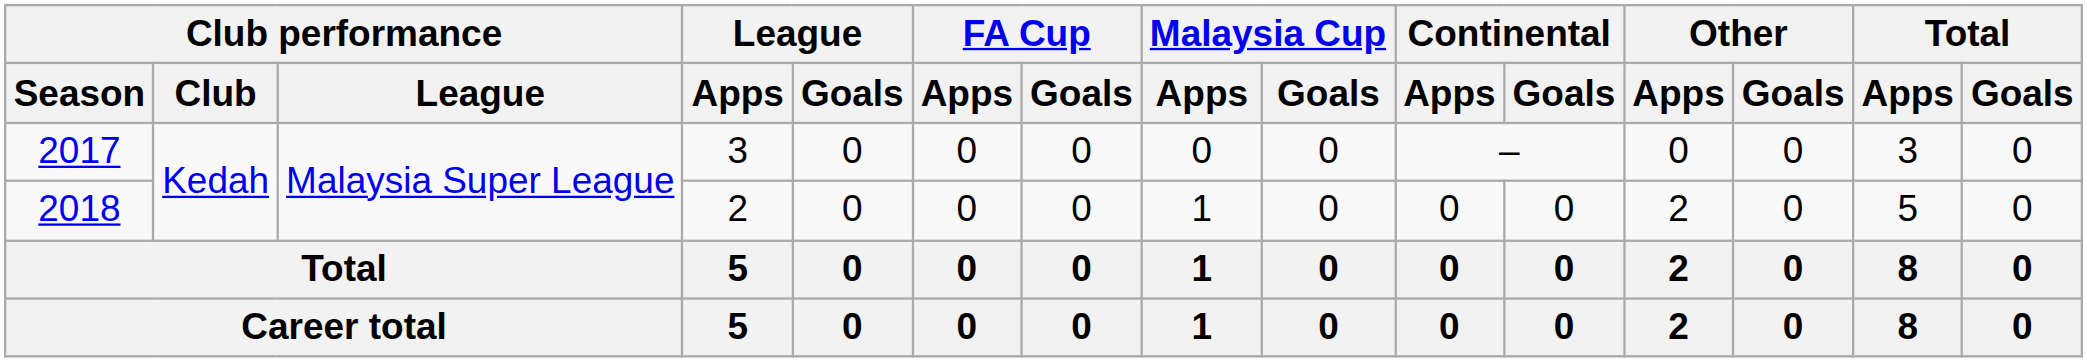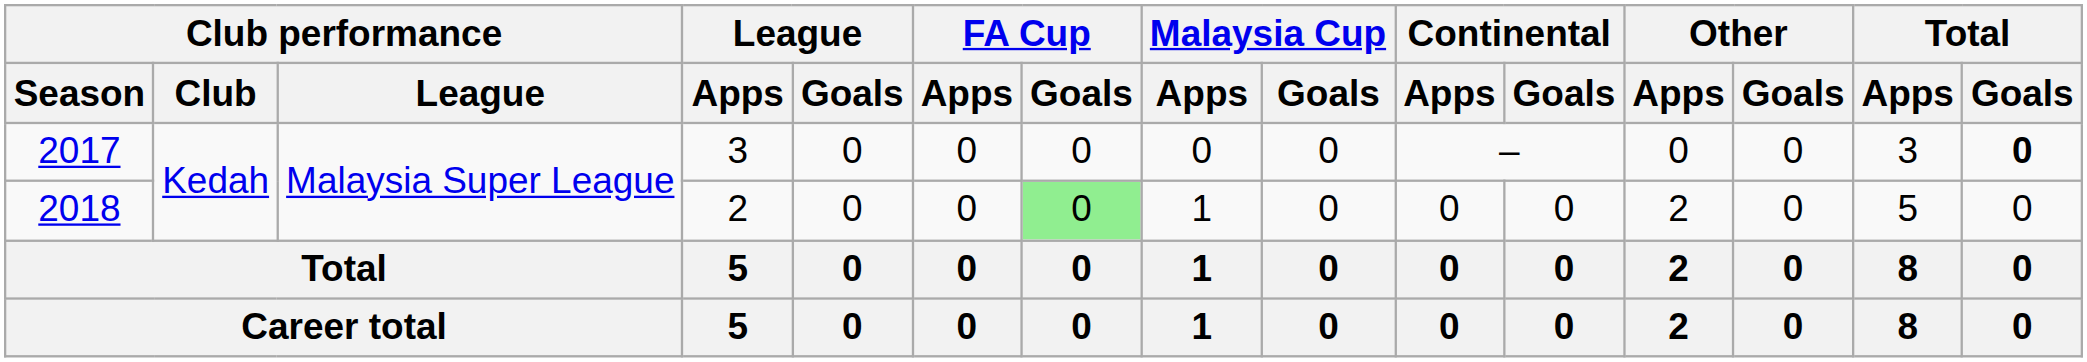(2022, 151) normal -> (2022, 151) bold
(1081, 209) no background -> (1081, 209) lightgreen background
